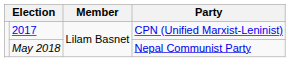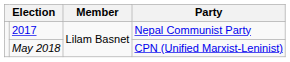(209, 30) CPN (Unified Marxist-Leninist) -> (193, 30) Nepal Communist Party
(193, 48) Nepal Communist Party -> (209, 48) CPN (Unified Marxist-Leninist)
